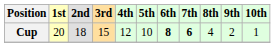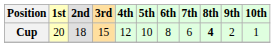(168, 32) bold -> (168, 32) normal
(189, 32) bold -> (189, 32) normal
(211, 32) normal -> (211, 32) bold
